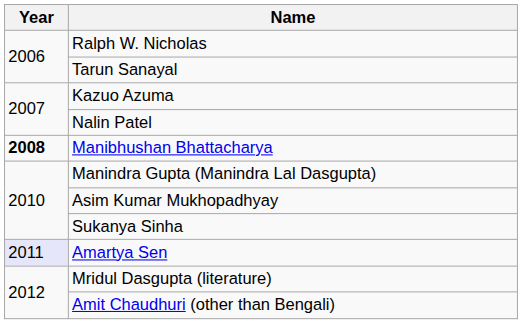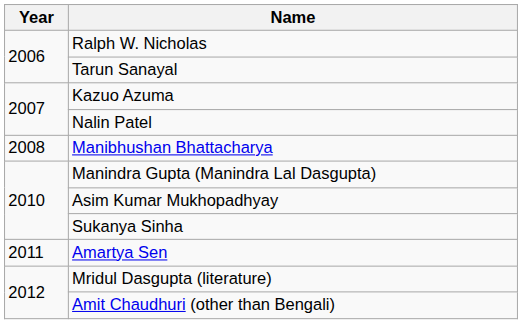(27, 148) bold -> (27, 148) normal
(26, 252) lavender background -> (26, 252) no background
